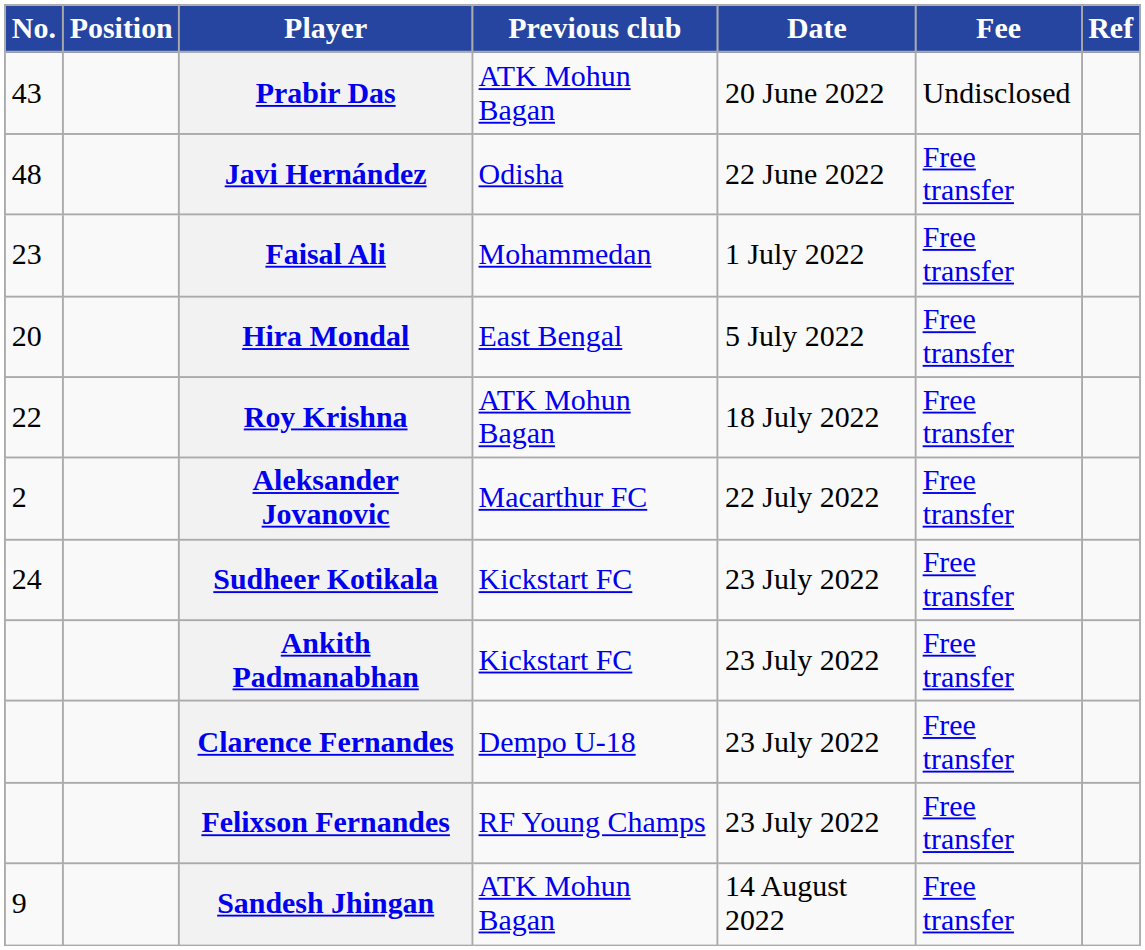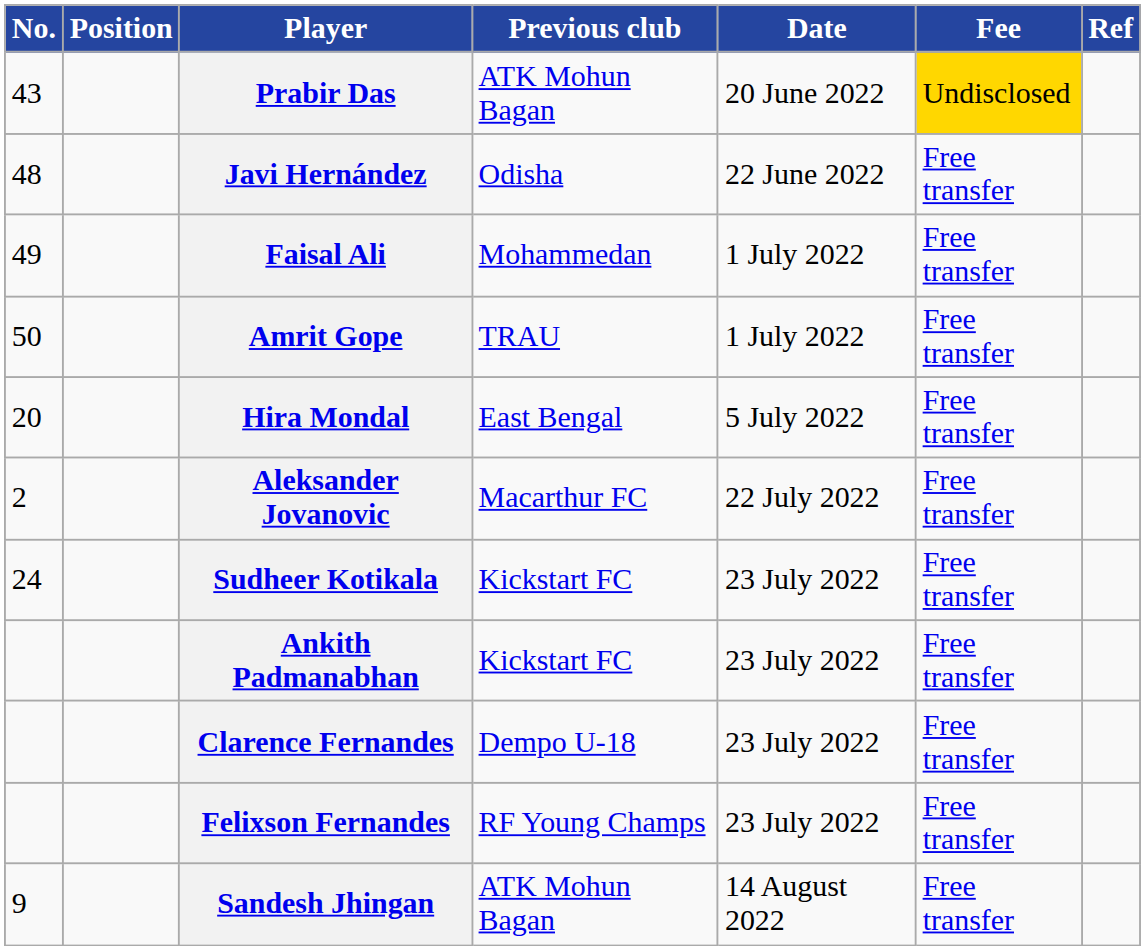(997, 92) no background -> (997, 92) gold background
(27, 254) 23 -> (27, 254) 49
+ row: (326, 335)
- row: (326, 416)
